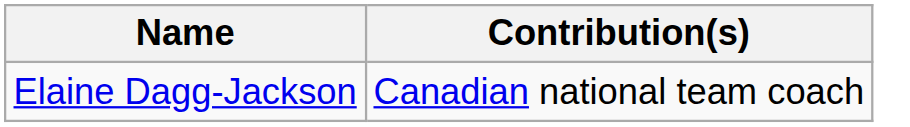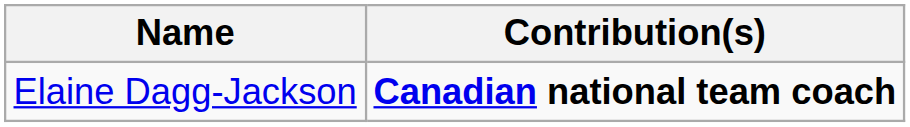(619, 90) normal -> (635, 90) bold
